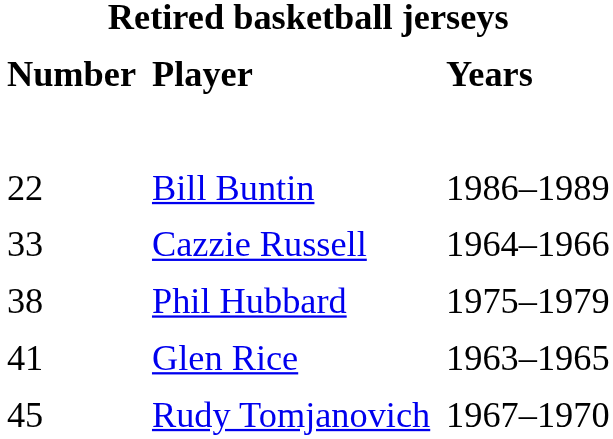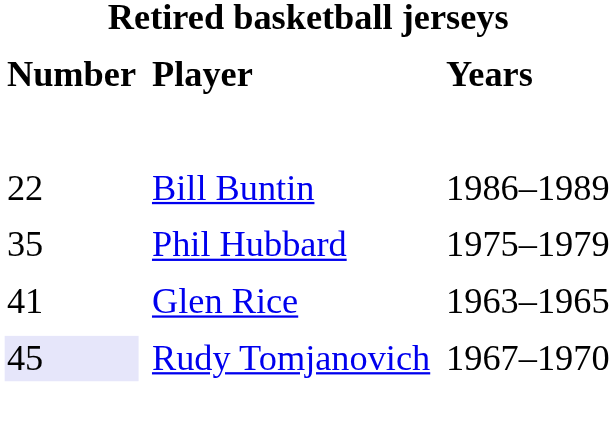- row: (259, 244)
(25, 301) 38 -> (25, 244) 35
(25, 414) no background -> (25, 357) lavender background
